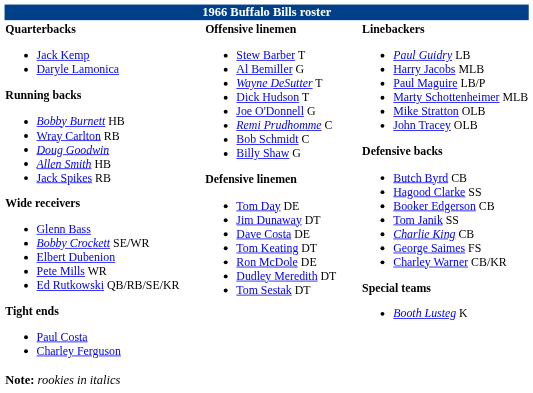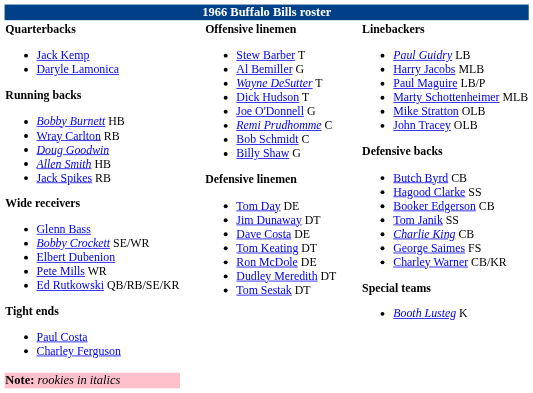(63, 380) no background -> (63, 380) pink background
